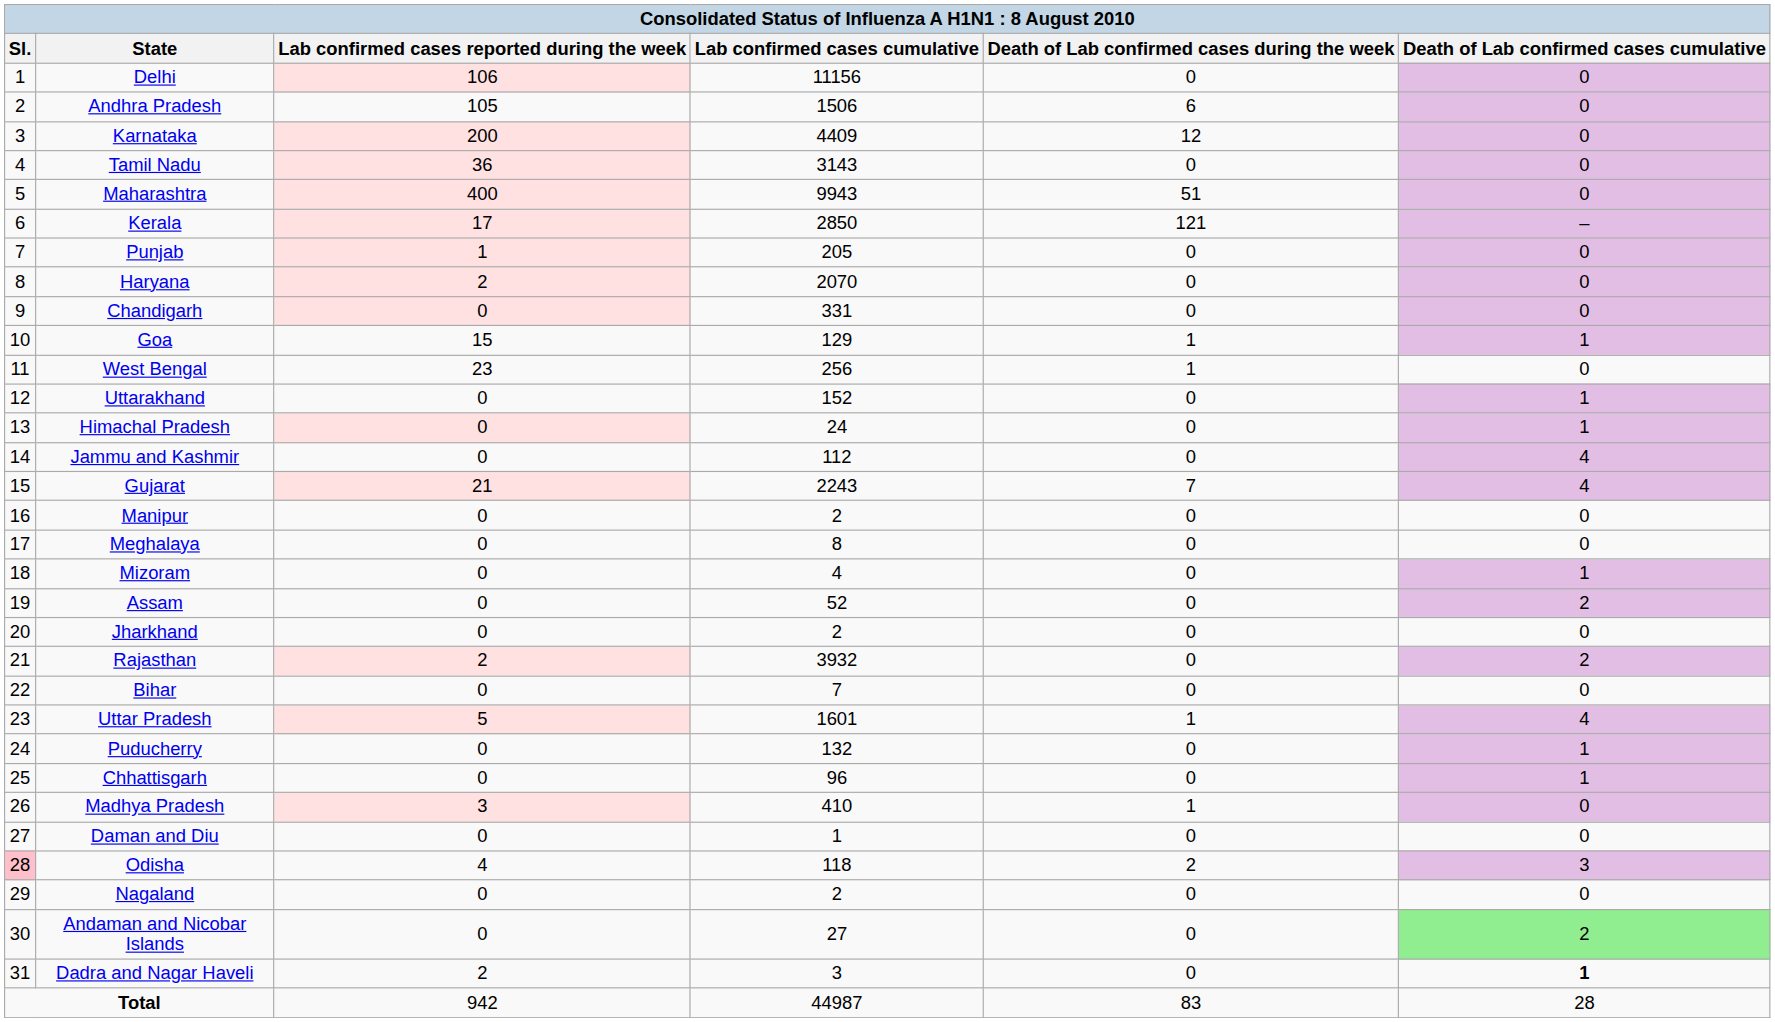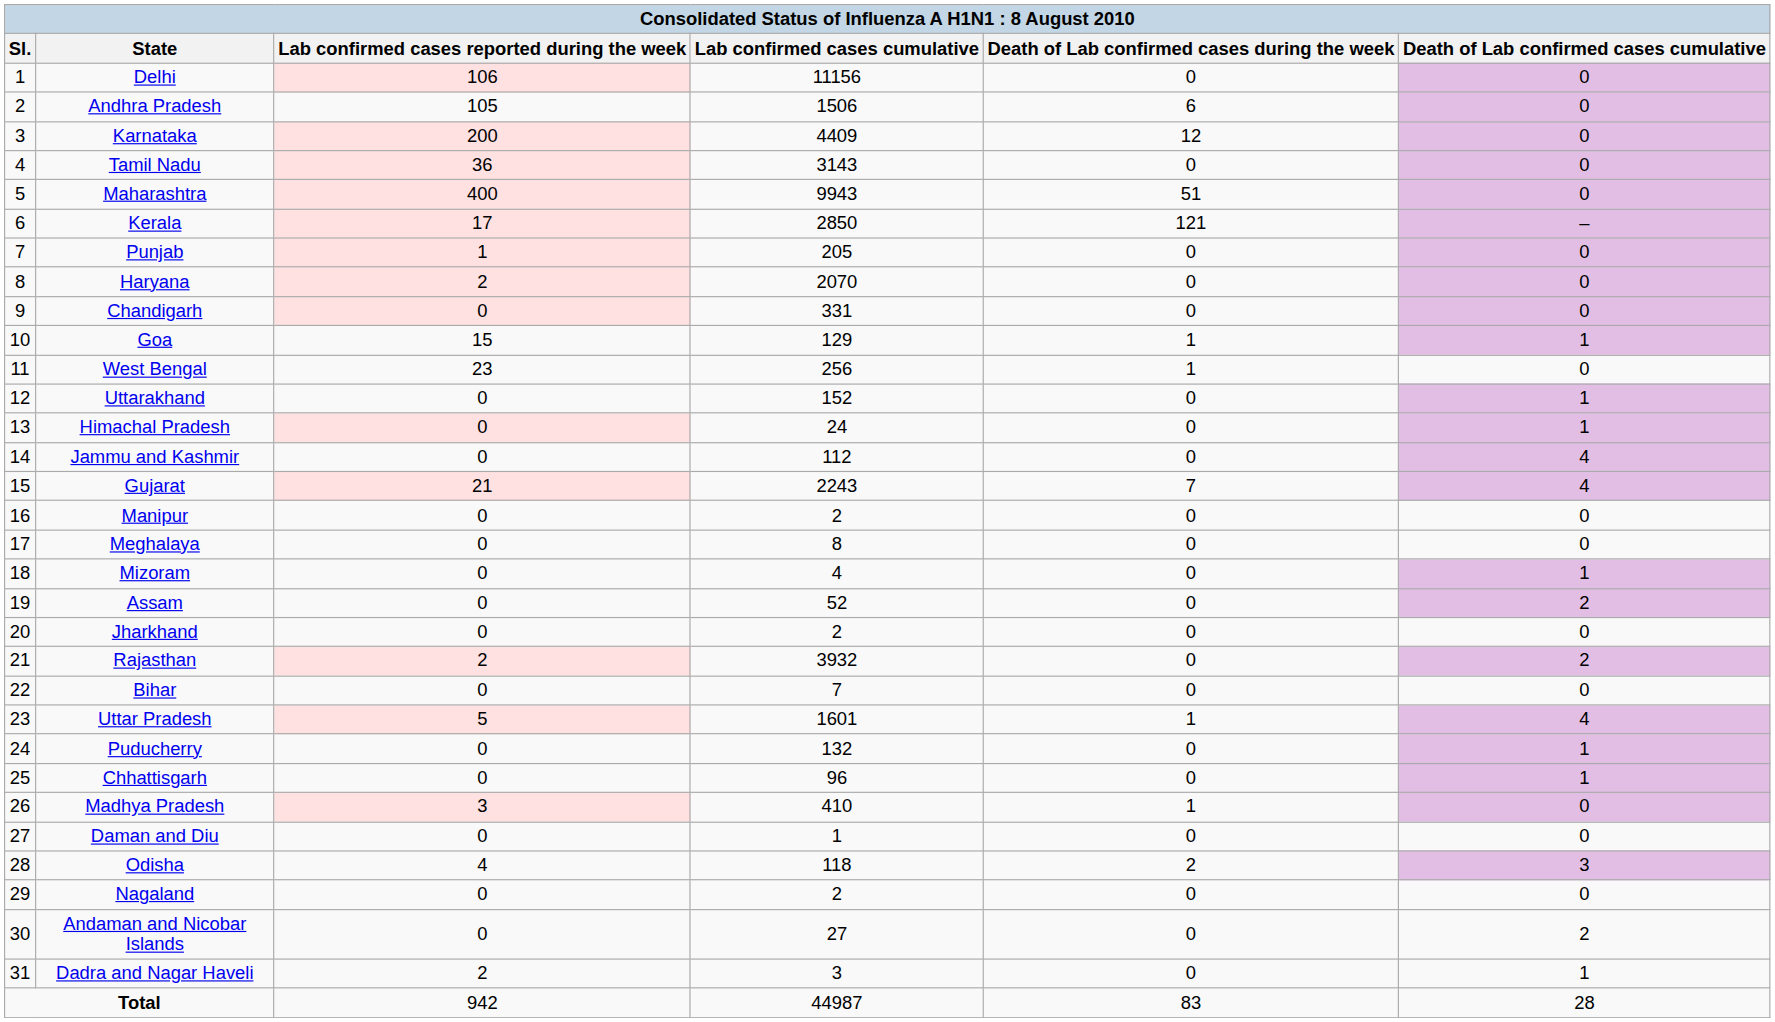(20, 865) pink background -> (20, 865) no background
(1584, 934) lightgreen background -> (1584, 934) no background
(1584, 973) bold -> (1584, 973) normal
